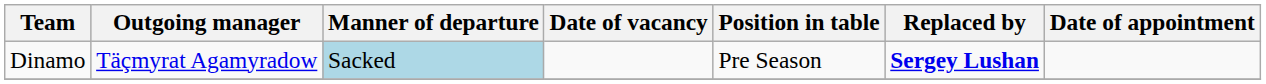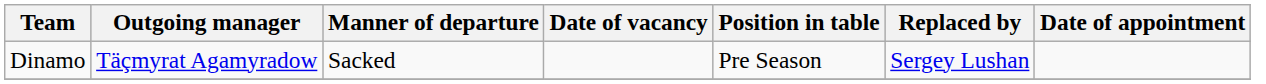(362, 60) lightblue background -> (362, 60) no background
(965, 60) bold -> (960, 60) normal
